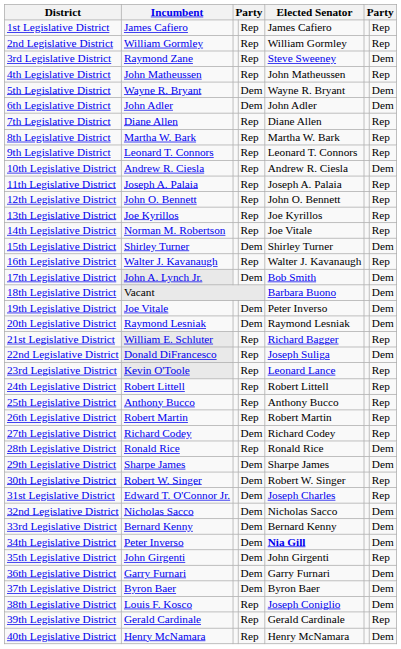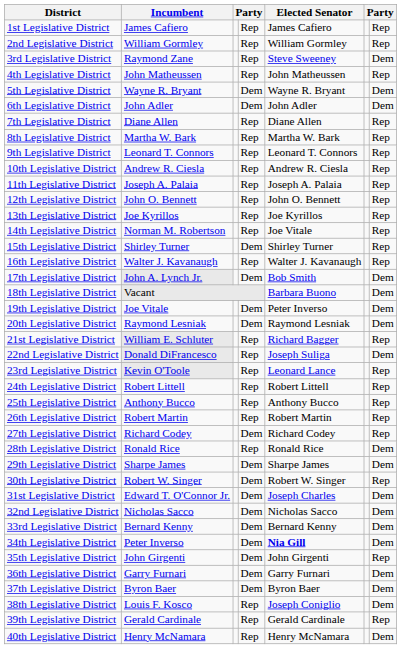(383, 168) Dem -> (381, 168) Rep
(383, 246) Dem -> (381, 246) Rep
(381, 495) Rep -> (383, 495) Dem
